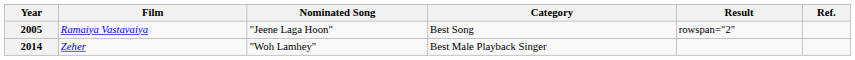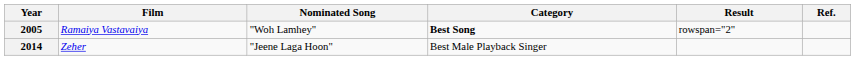(291, 30) "Jeene Laga Hoon" -> (283, 30) "Woh Lamhey"
(452, 30) normal -> (453, 30) bold
(283, 47) "Woh Lamhey" -> (291, 47) "Jeene Laga Hoon"
